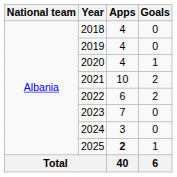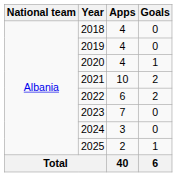(122, 146) bold -> (122, 146) normal
